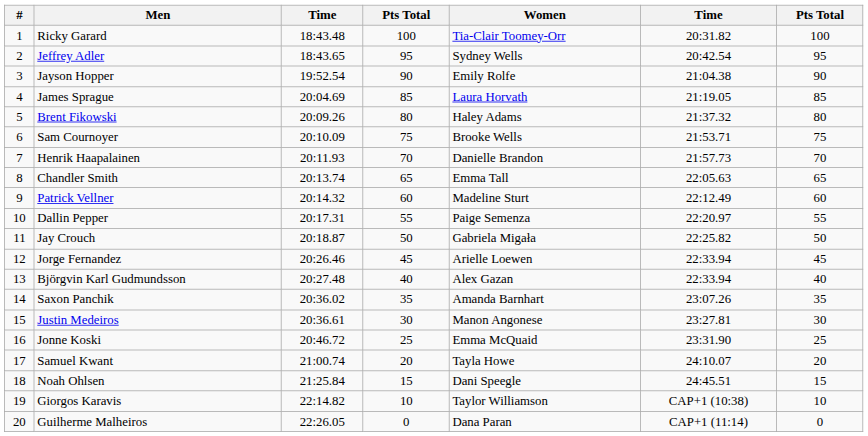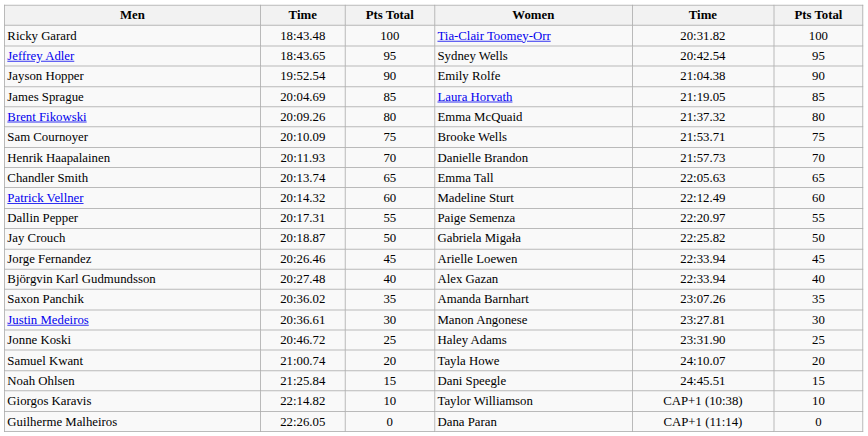- column: (19, 15)
(487, 116) Haley Adams -> (480, 116) Emma McQuaid
(495, 340) Emma McQuaid -> (472, 340) Haley Adams
